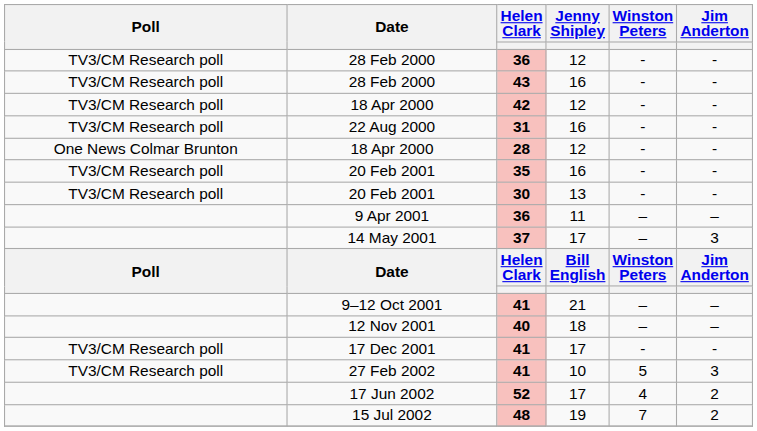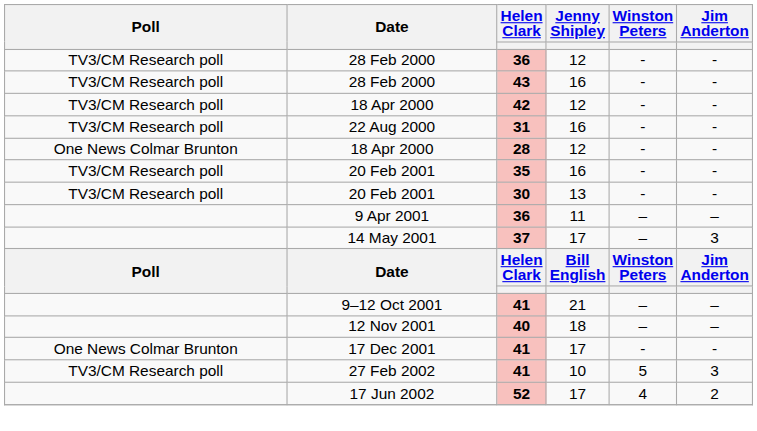(146, 349) TV3/CM Research poll -> (146, 349) One News Colmar Brunton
- row: (392, 416)
